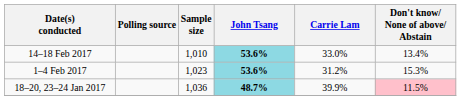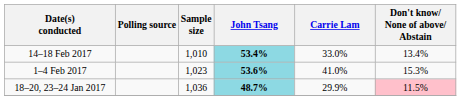(254, 54) 53.6% -> (254, 54) 53.4%
(335, 70) 31.2% -> (335, 70) 41.0%
(335, 87) 39.9% -> (335, 87) 29.9%
